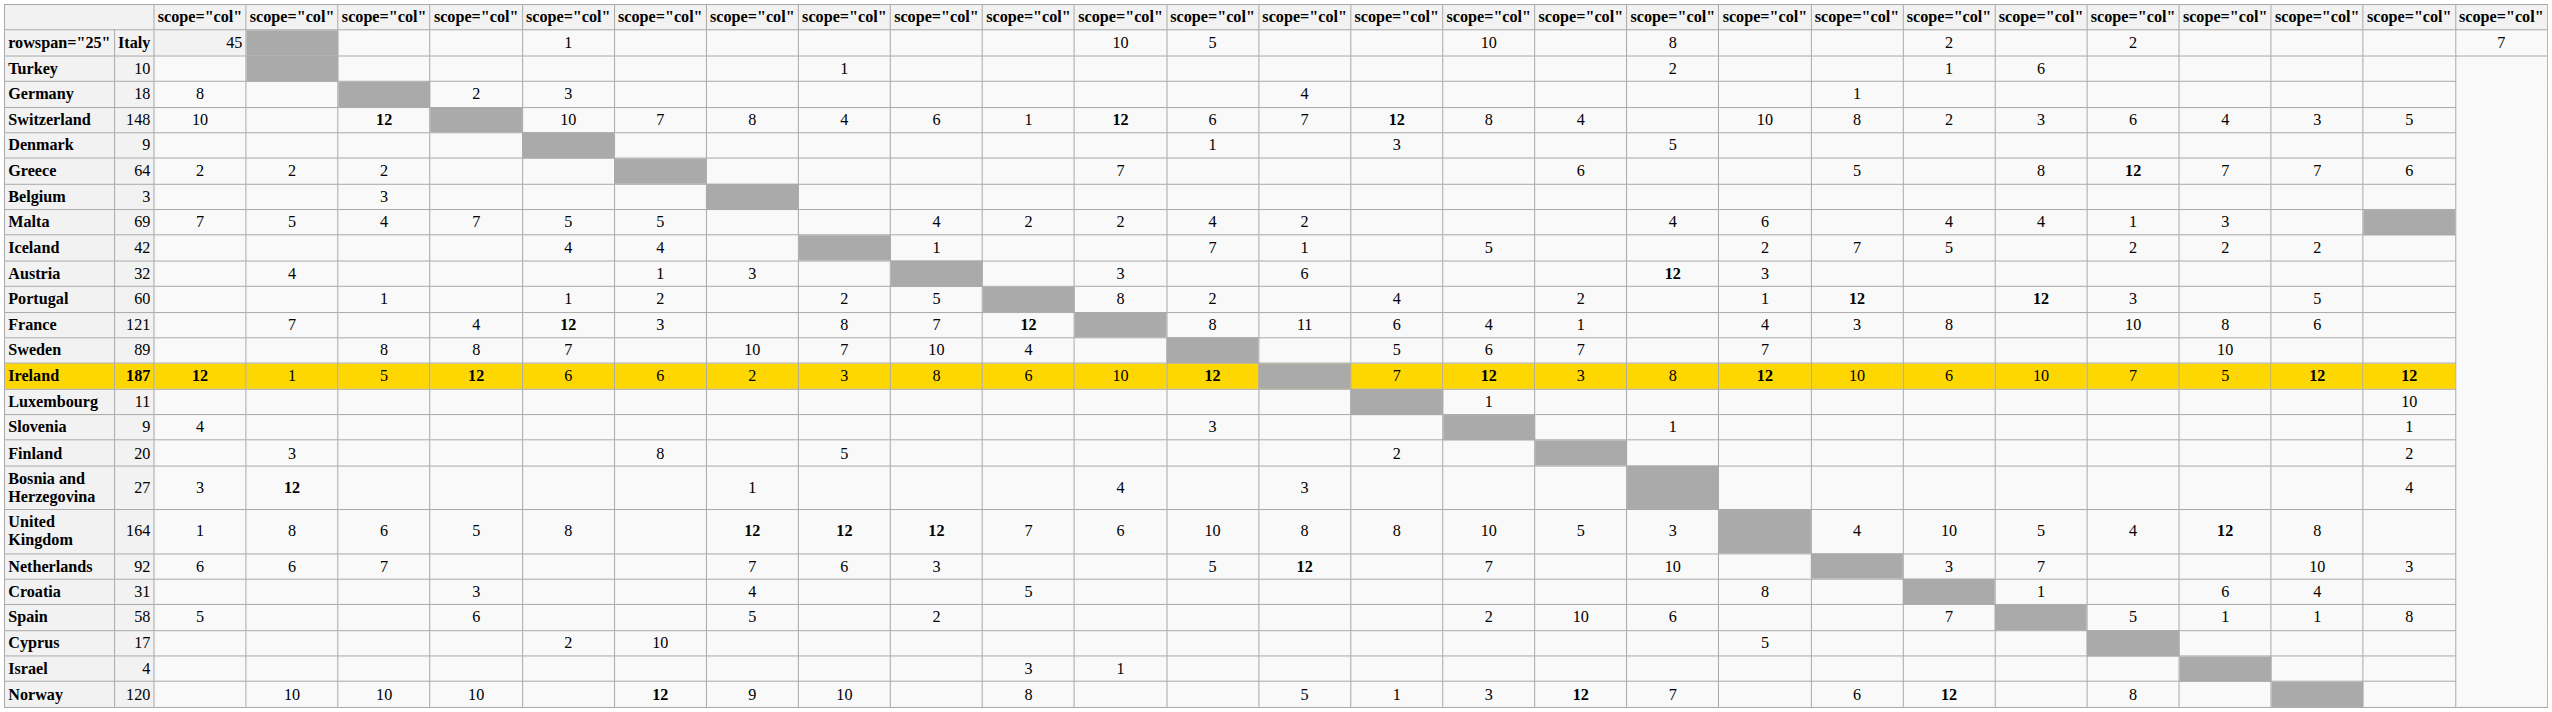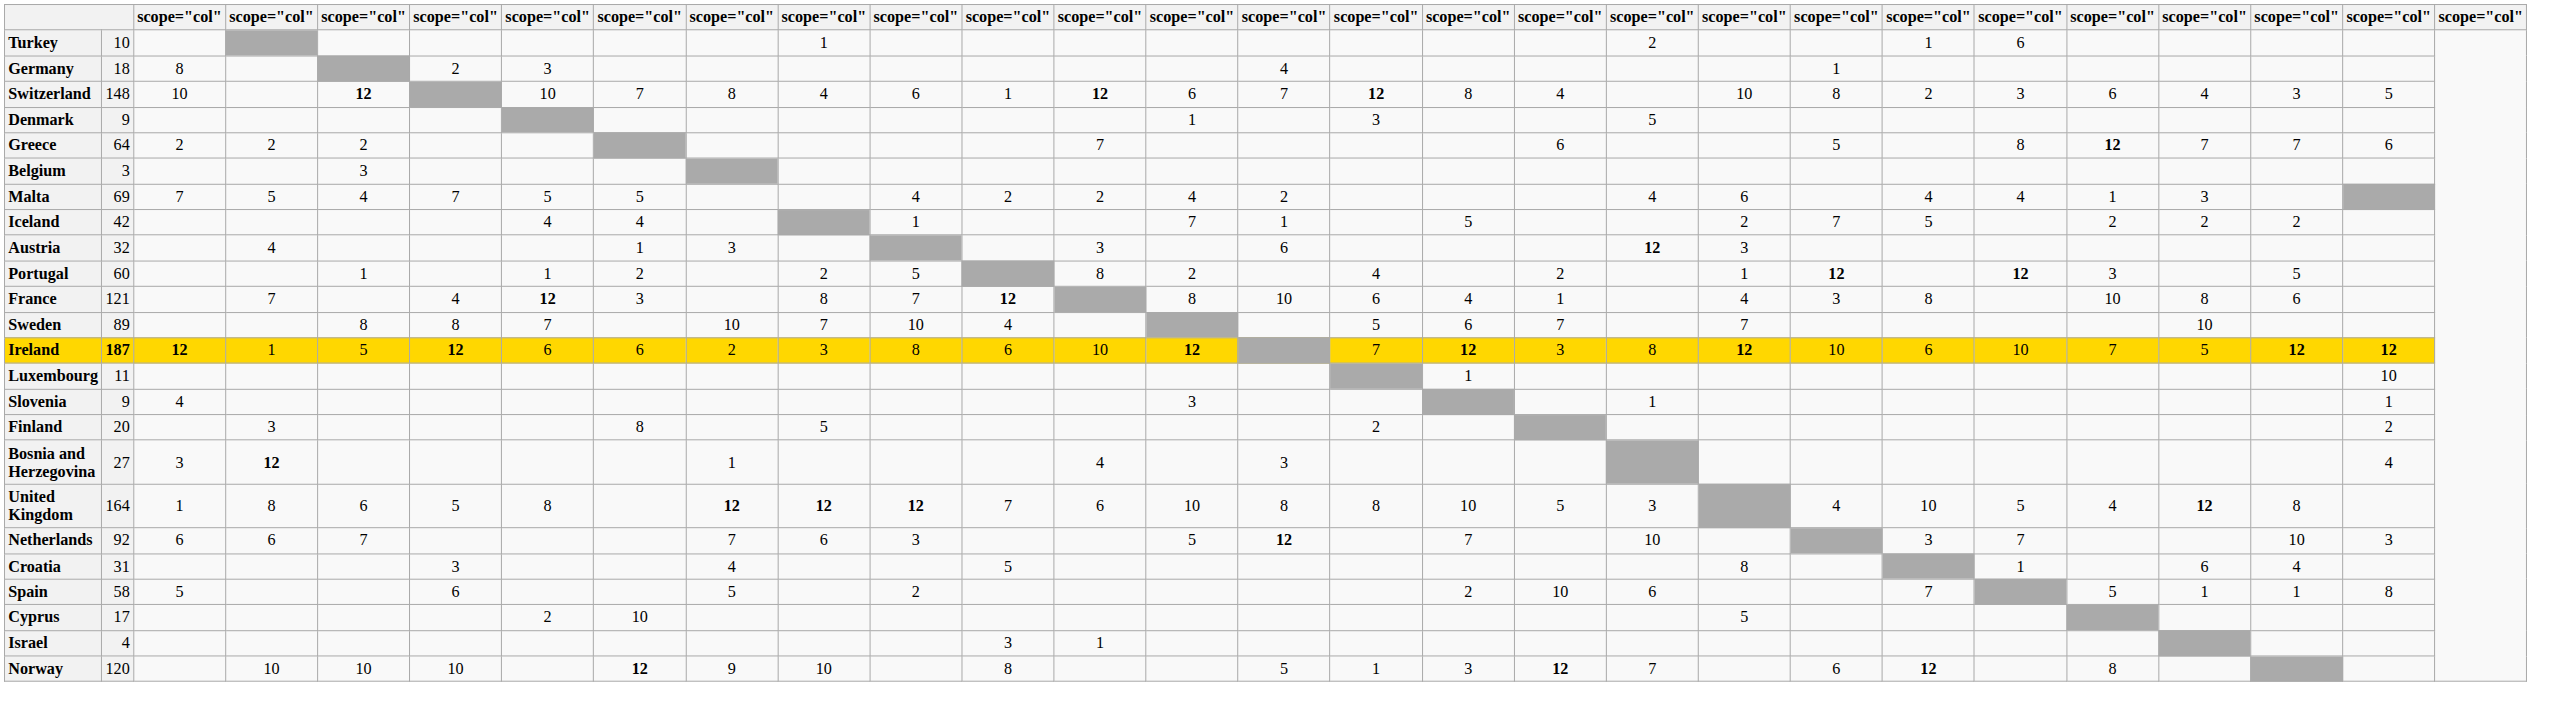- row: (59, 42)
(1305, 324) 11 -> (1284, 299) 10
